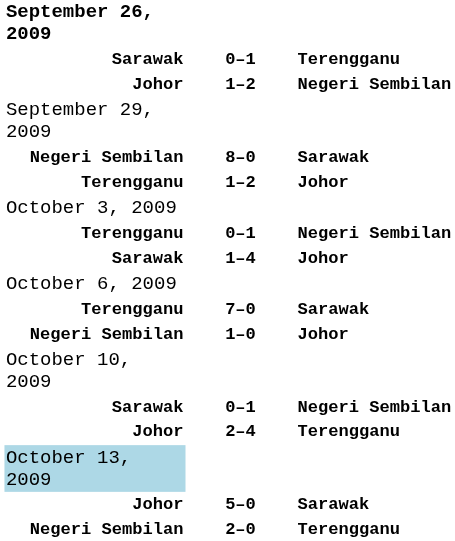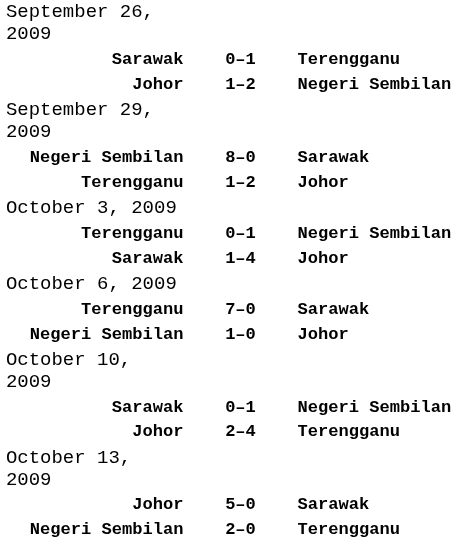(80, 23) bold -> (80, 23) normal
(69, 469) lightblue background -> (69, 469) no background
